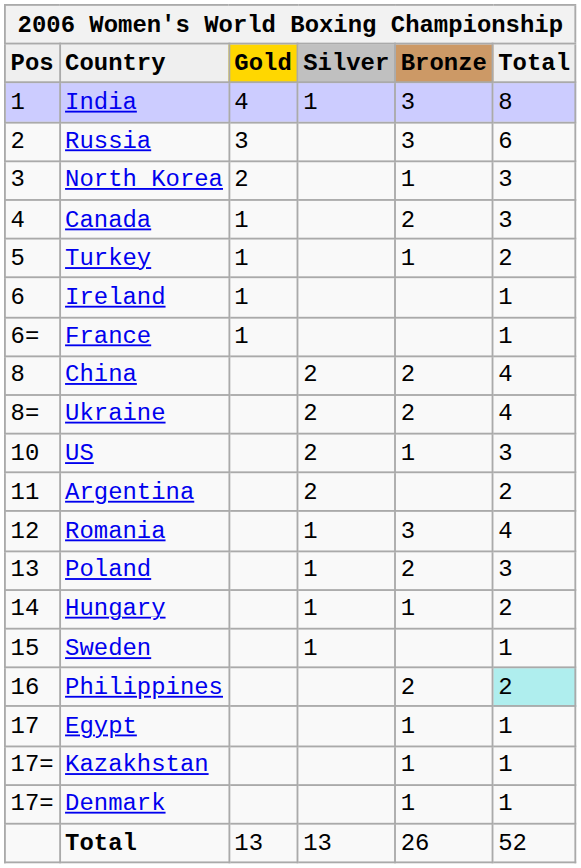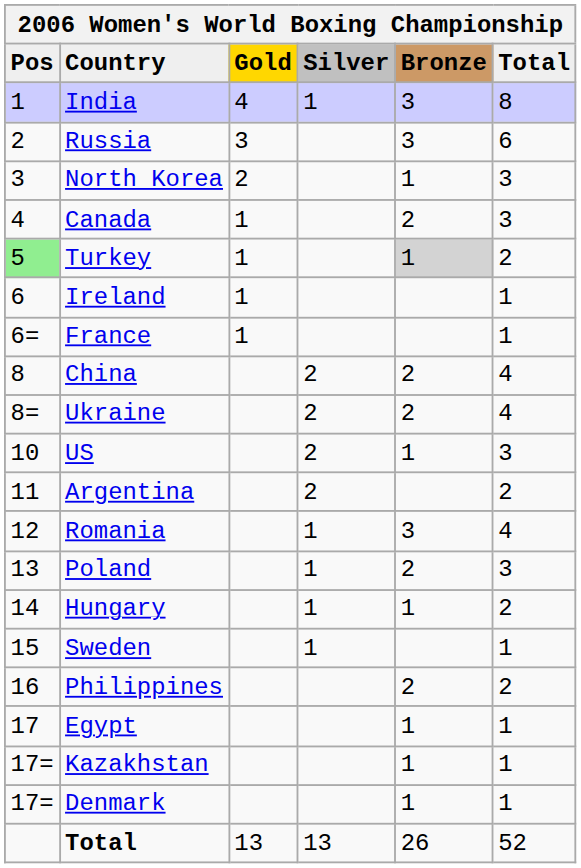(18, 258) no background -> (18, 258) lightgreen background
(408, 258) no background -> (408, 258) lightgrey background
(505, 687) paleturquoise background -> (505, 687) no background
